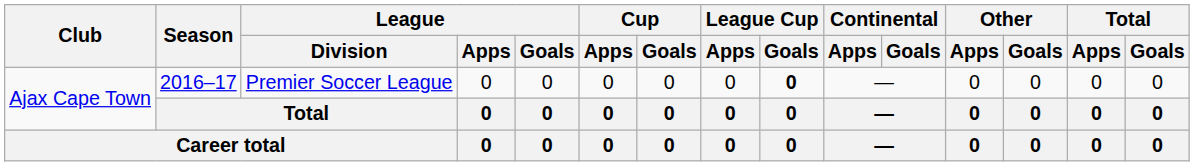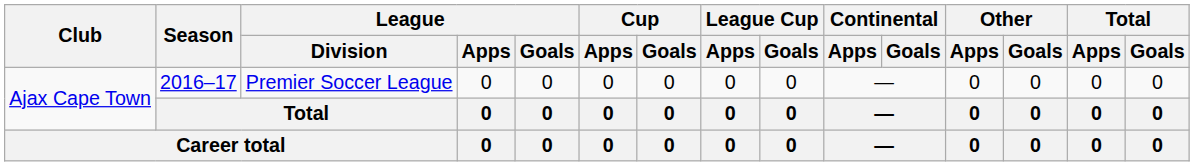(791, 82) bold -> (791, 82) normal
